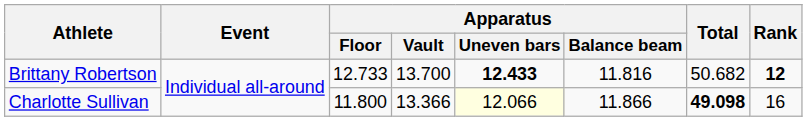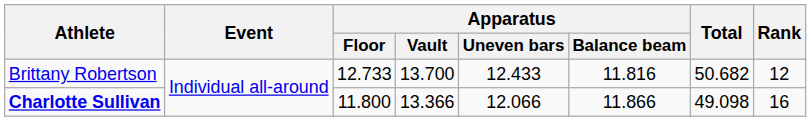(510, 74) bold -> (514, 74) normal
(775, 74) bold -> (779, 74) normal
(79, 102) normal -> (85, 102) bold
(510, 102) lightyellow background -> (514, 102) no background
(718, 102) bold -> (722, 102) normal
